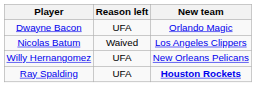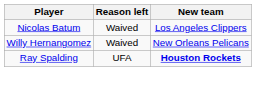- row: (49, 27)
(122, 58) UFA -> (122, 43) Waived
